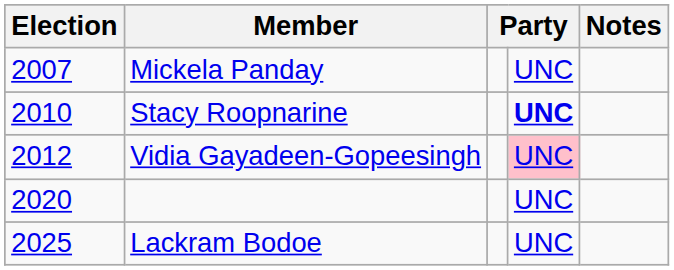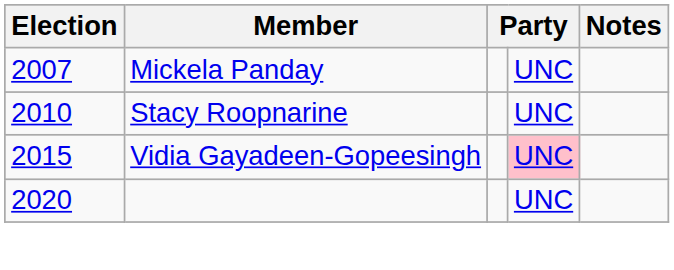(544, 112) bold -> (544, 112) normal
(42, 156) 2012 -> (42, 156) 2015
- row: (226, 243)
